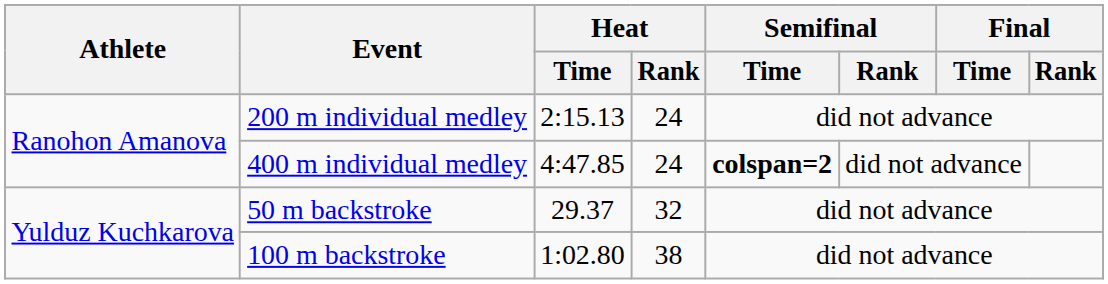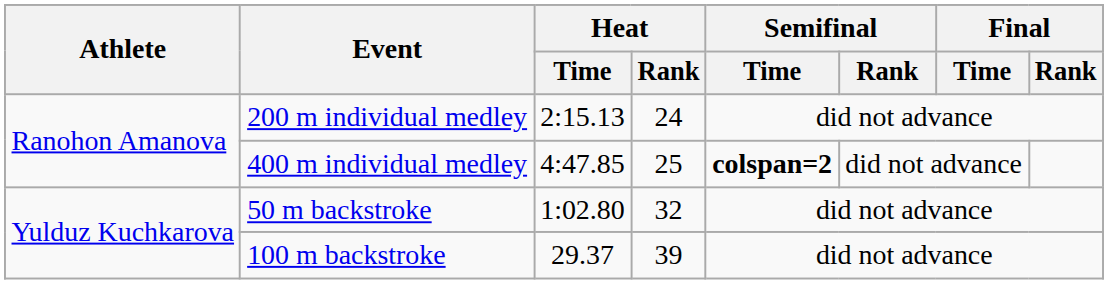(668, 163) 24 -> (668, 163) 25
(582, 209) 29.37 -> (582, 209) 1:02.80
(582, 255) 1:02.80 -> (582, 255) 29.37
(668, 255) 38 -> (668, 255) 39
